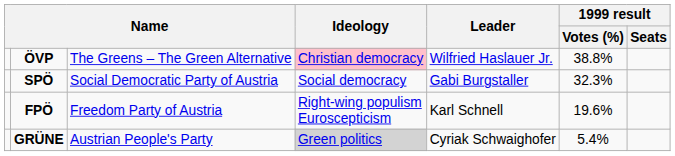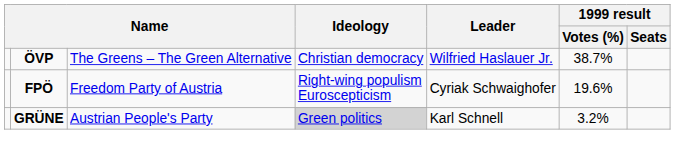(361, 59) pink background -> (361, 59) no background
(593, 59) 38.8% -> (593, 59) 38.7%
- row: (39, 80)
(466, 110) Karl Schnell -> (493, 88) Cyriak Schwaighofer
(493, 140) Cyriak Schwaighofer -> (466, 118) Karl Schnell
(593, 140) 5.4% -> (593, 118) 3.2%
